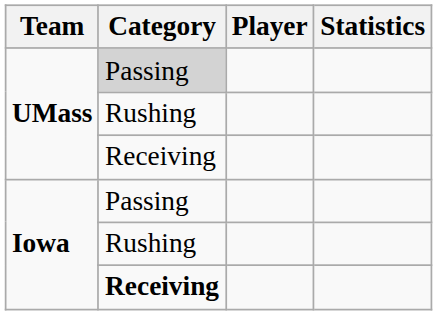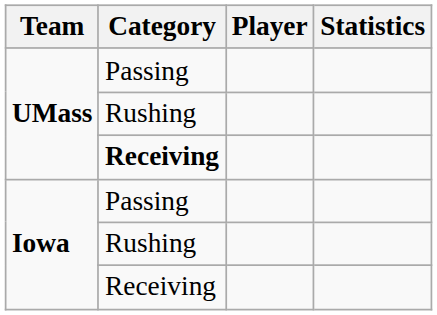(147, 69) lightgrey background -> (147, 69) no background
(161, 156) normal -> (162, 156) bold
(162, 286) bold -> (161, 286) normal
